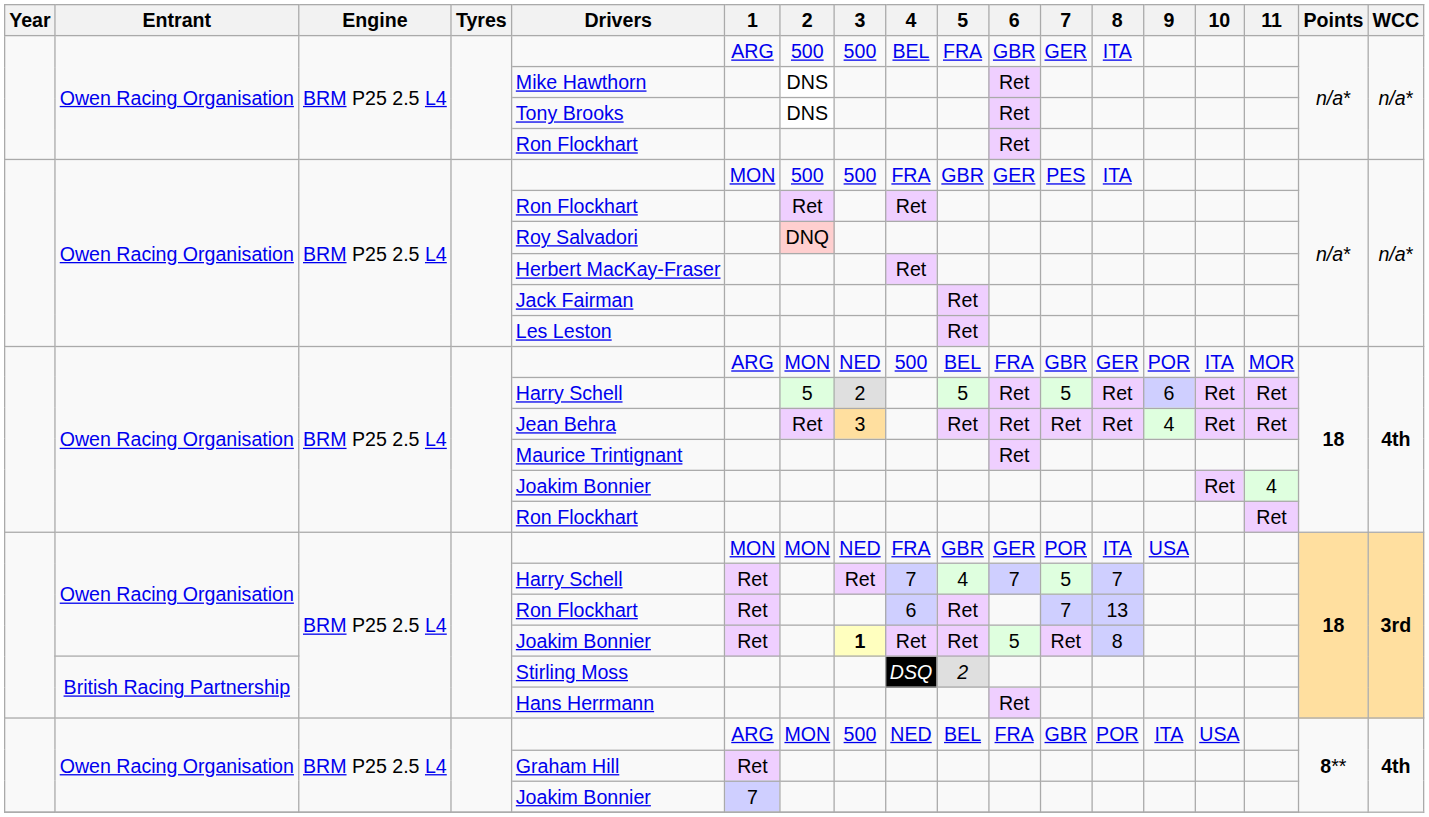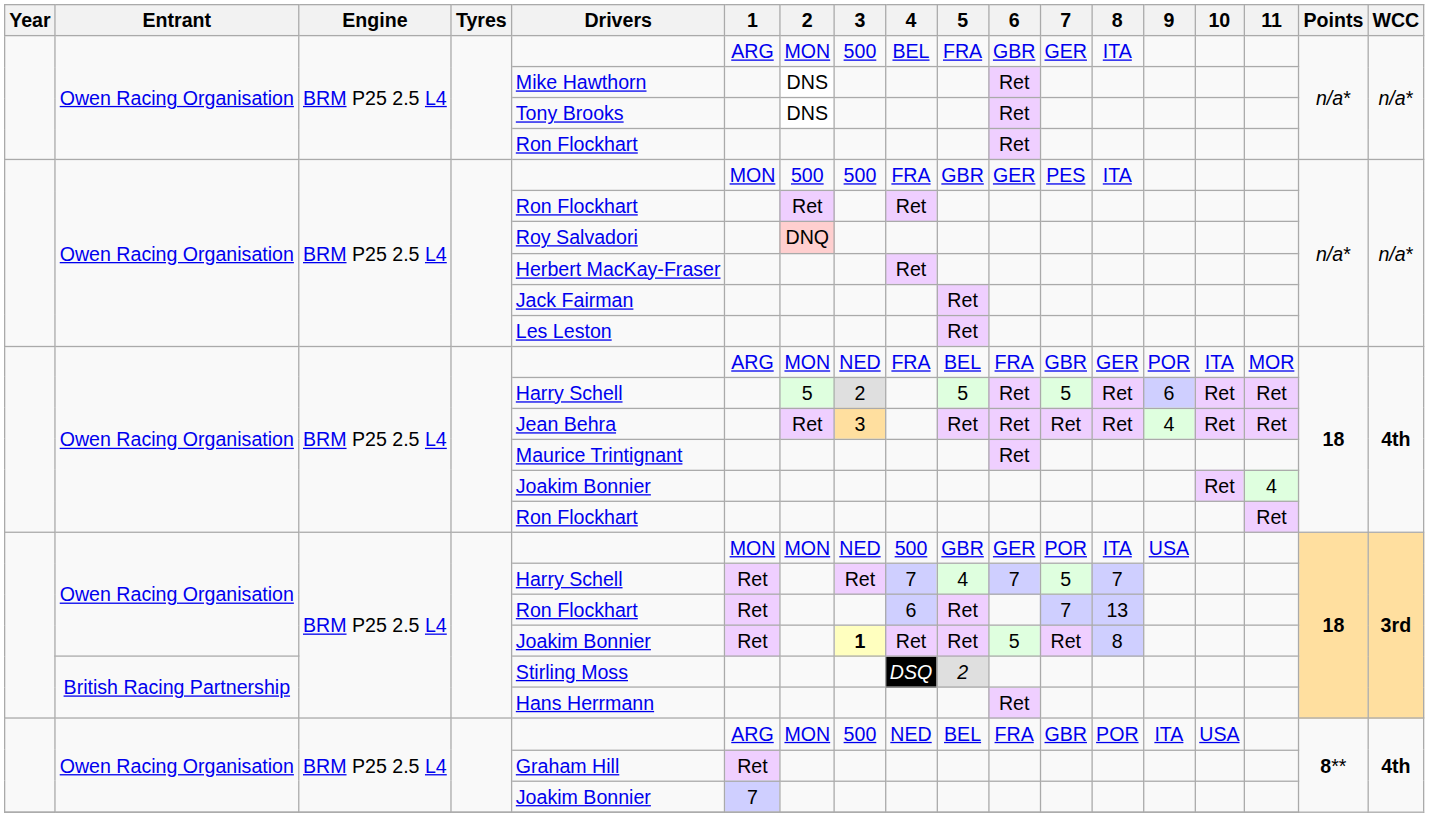(807, 51) 500 -> (807, 51) MON
(911, 362) 500 -> (911, 362) FRA
(911, 548) FRA -> (911, 548) 500
